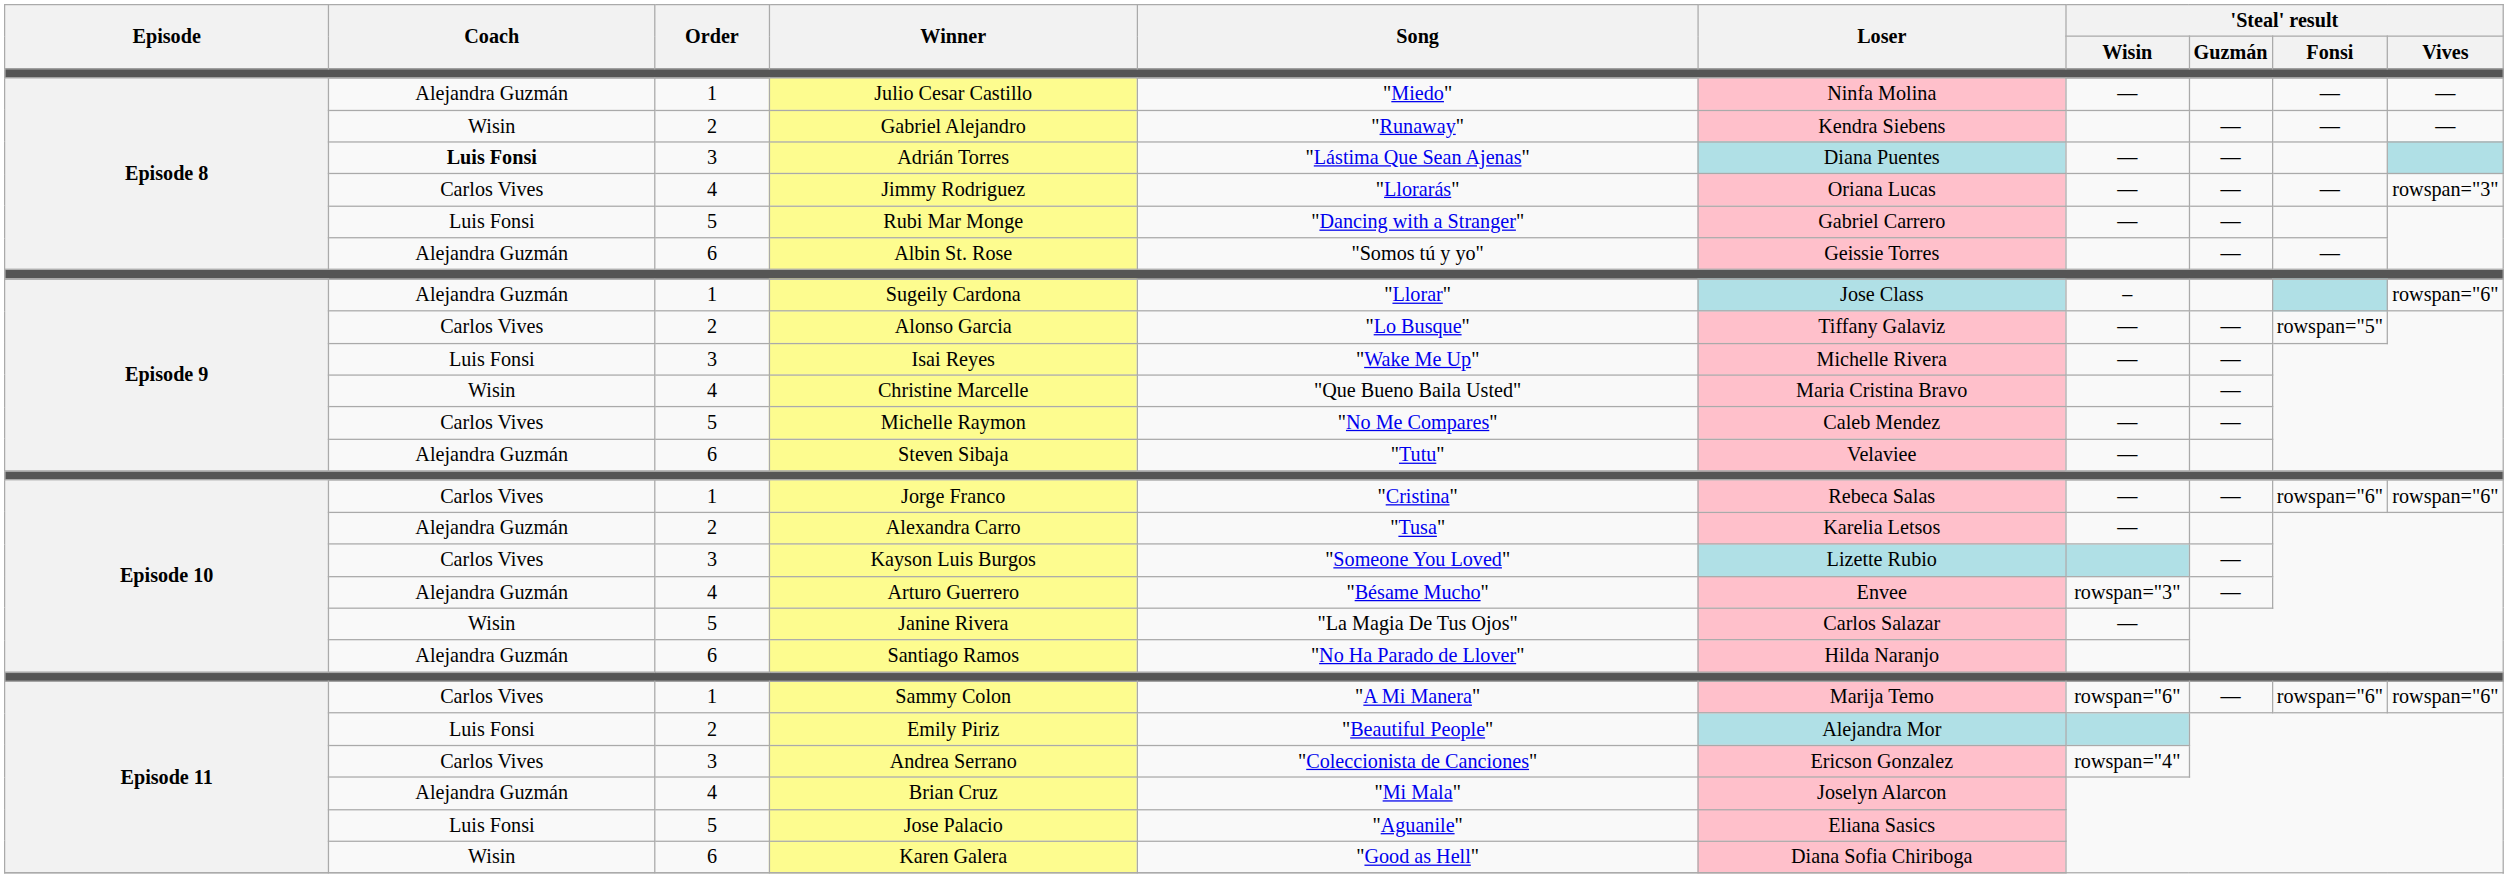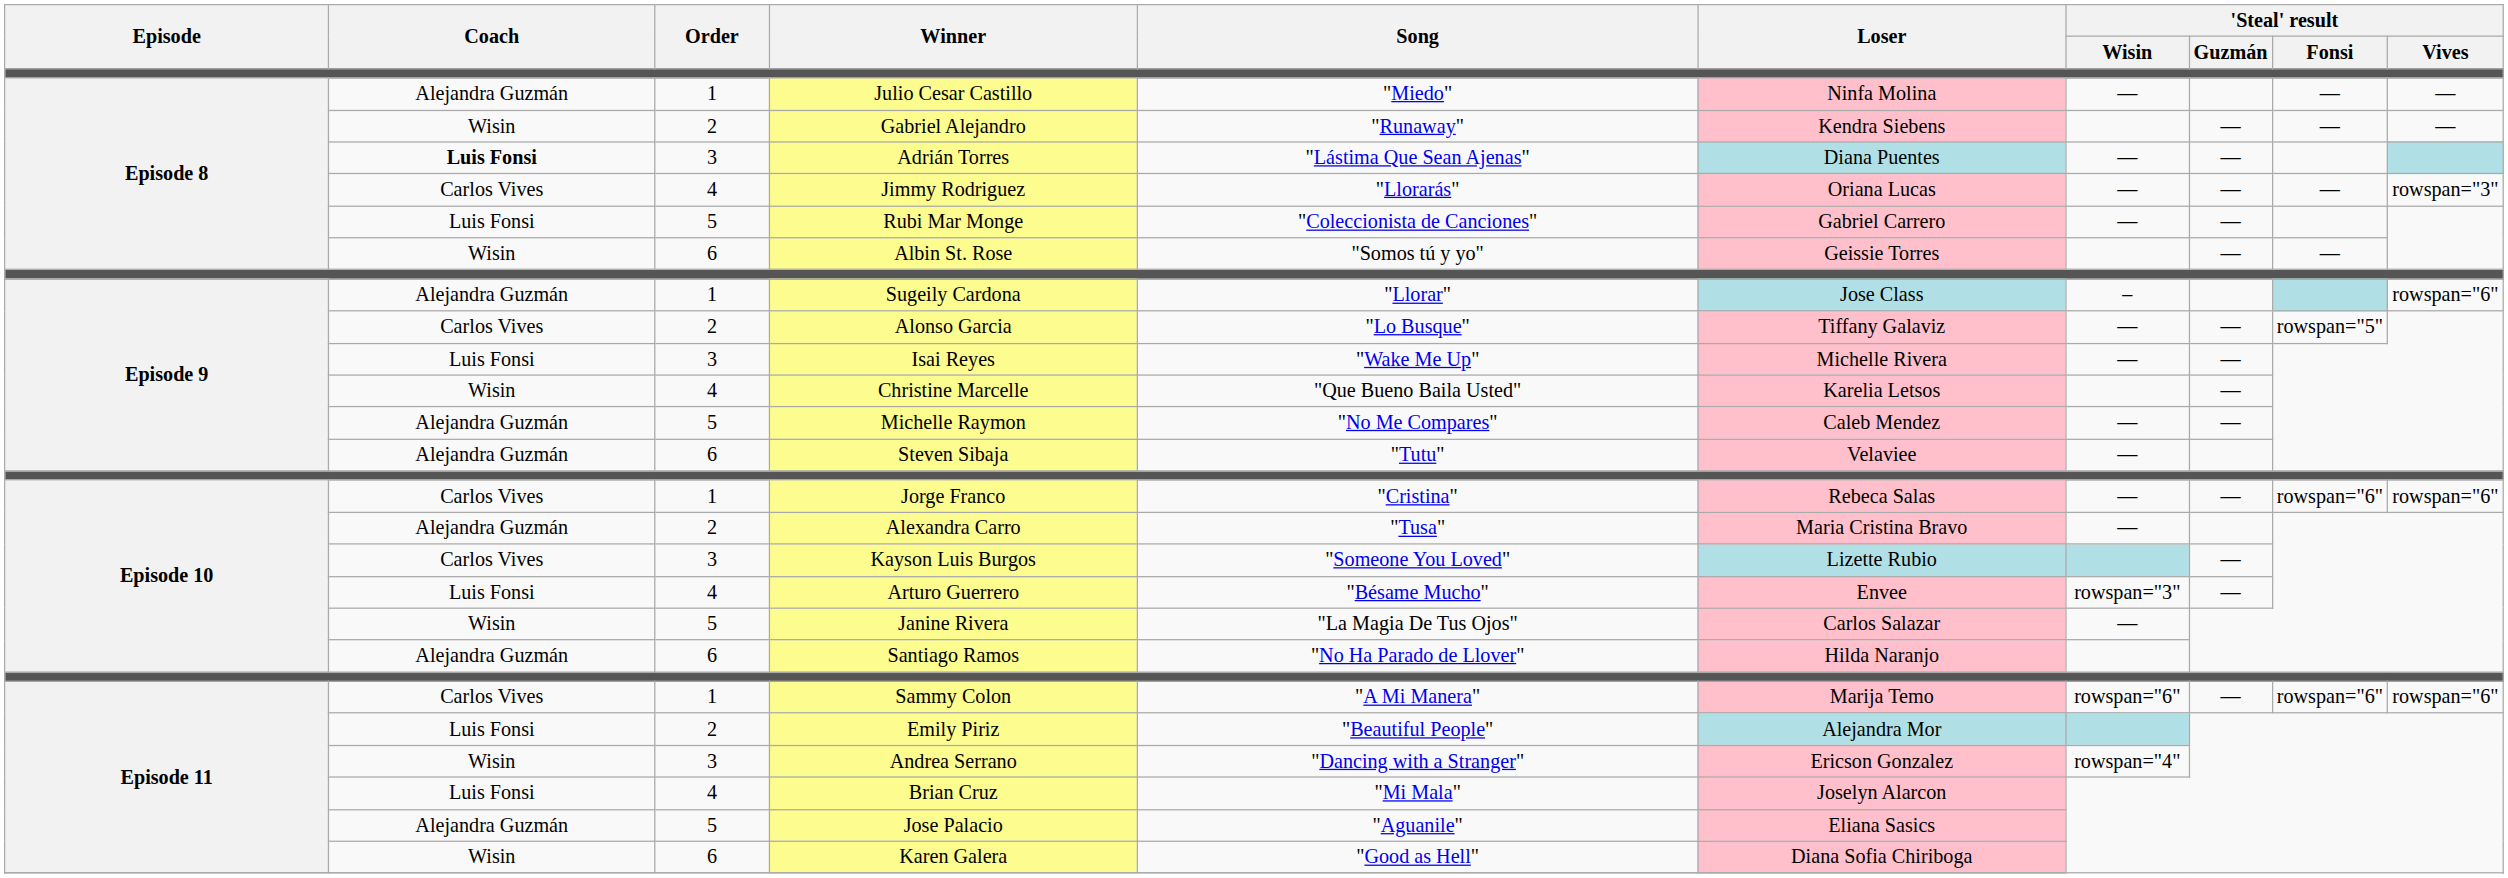(1418, 221) "Dancing with a Stranger" -> (1418, 221) "Coleccionista de Canciones"
(492, 253) Alejandra Guzmán -> (492, 253) Wisin
(1882, 390) Maria Cristina Bravo -> (1882, 390) Karelia Letsos
(492, 422) Carlos Vives -> (492, 422) Alejandra Guzmán
(1882, 527) Karelia Letsos -> (1882, 527) Maria Cristina Bravo
(492, 591) Alejandra Guzmán -> (492, 591) Luis Fonsi
(492, 761) Carlos Vives -> (492, 761) Wisin
(1418, 761) "Coleccionista de Canciones" -> (1418, 761) "Dancing with a Stranger"
(492, 793) Alejandra Guzmán -> (492, 793) Luis Fonsi
(492, 824) Luis Fonsi -> (492, 824) Alejandra Guzmán
